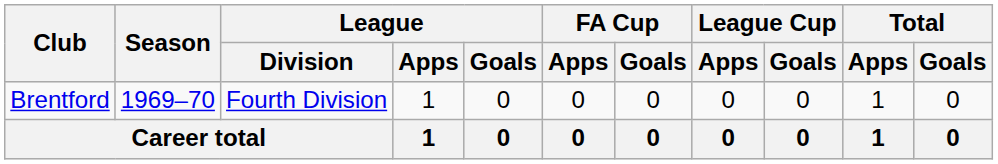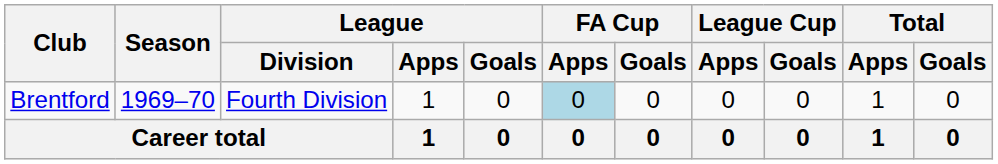(578, 100) no background -> (578, 100) lightblue background
